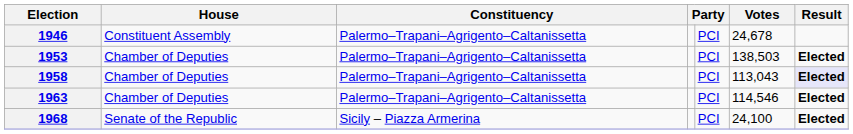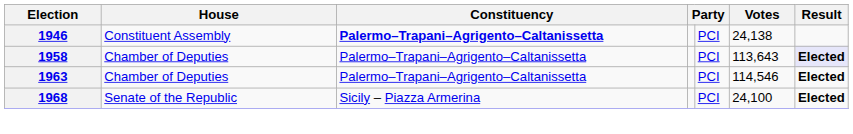(463, 35) normal -> (471, 35) bold
(752, 35) 24,678 -> (752, 35) 24,138
- row: (53, 56)
(755, 77) 113,043 -> (755, 56) 113,643
